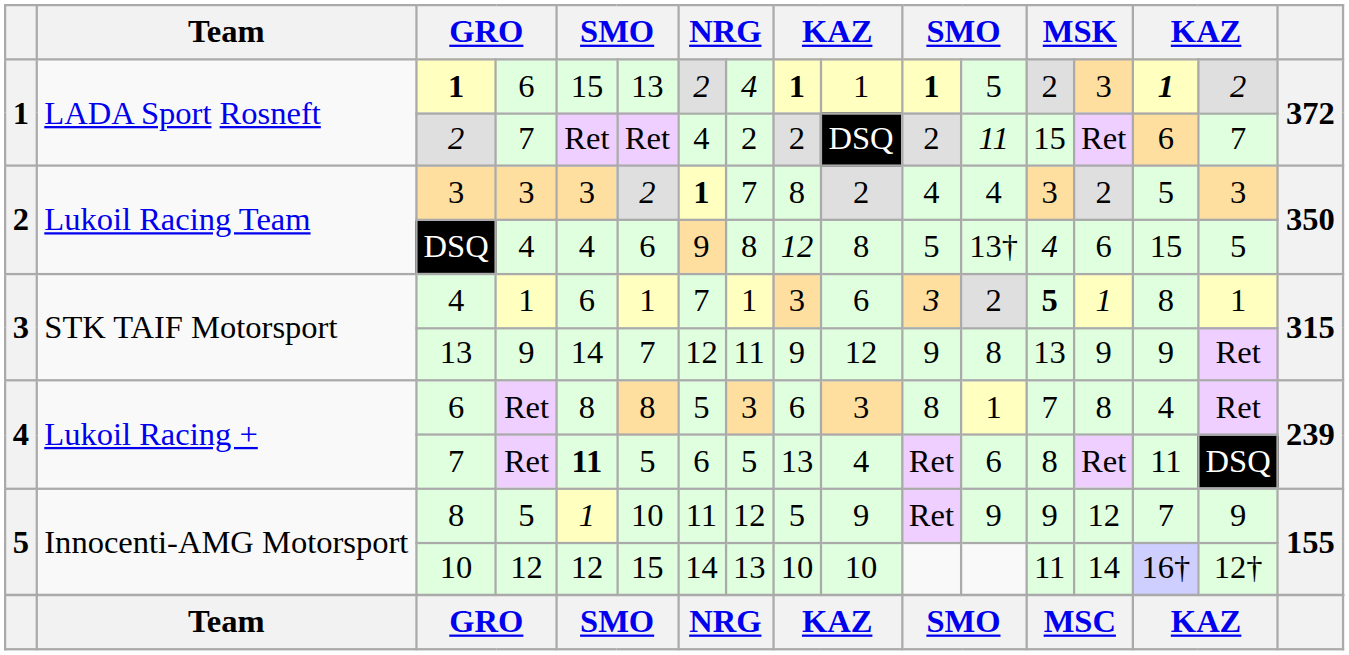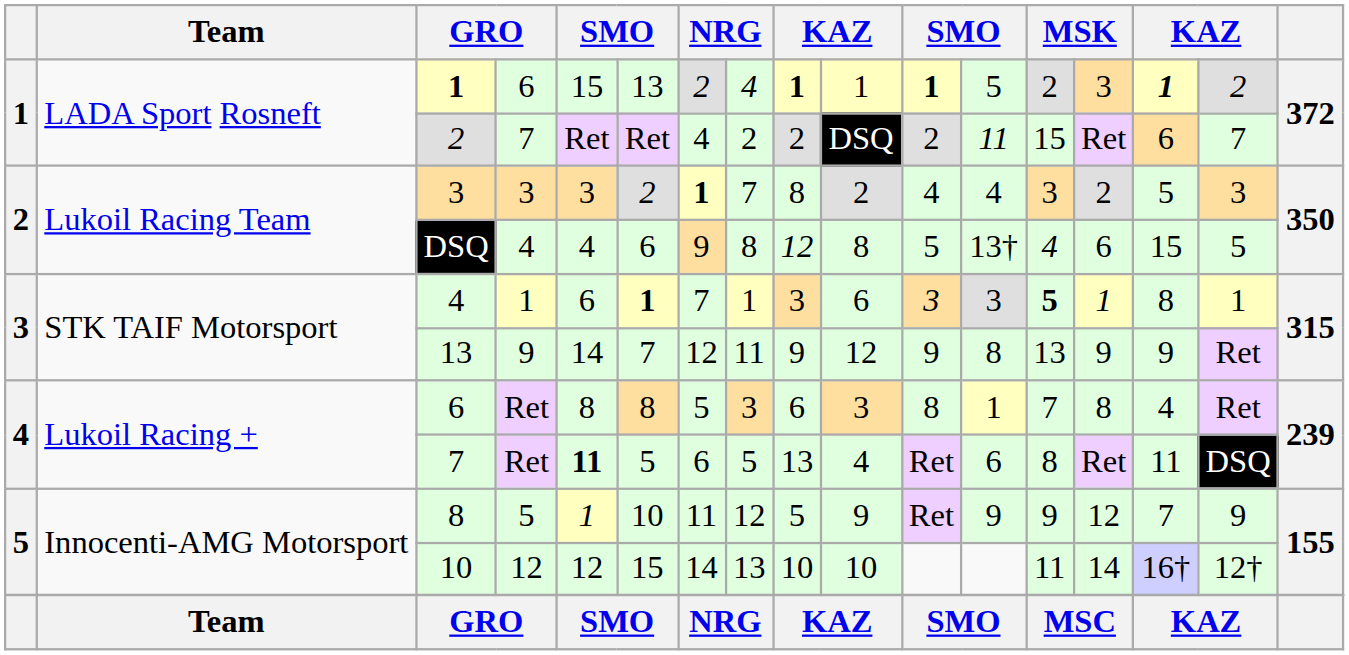(647, 300) normal -> (647, 300) bold
(994, 300) 2 -> (994, 300) 3
